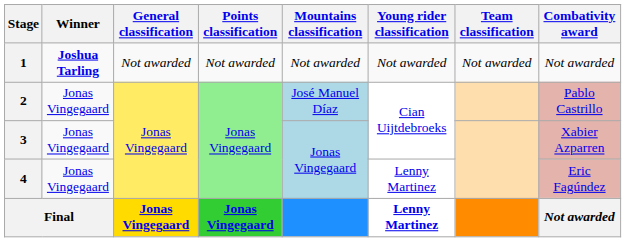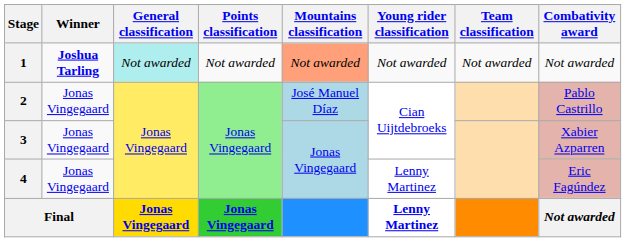(156, 62) no background -> (156, 62) paleturquoise background
(325, 62) no background -> (325, 62) lightsalmon background
